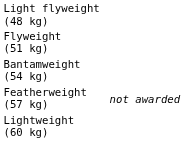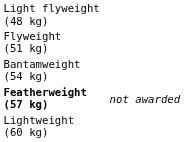(45, 98) normal -> (45, 98) bold
